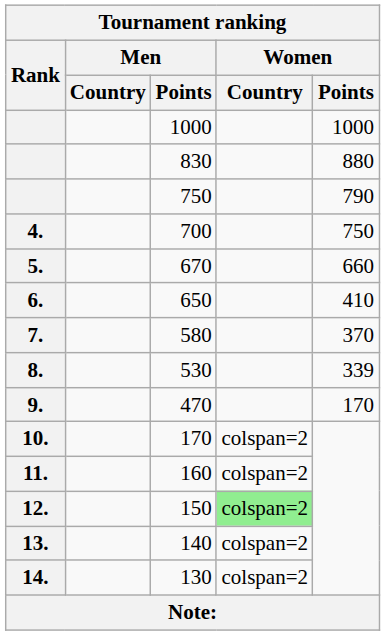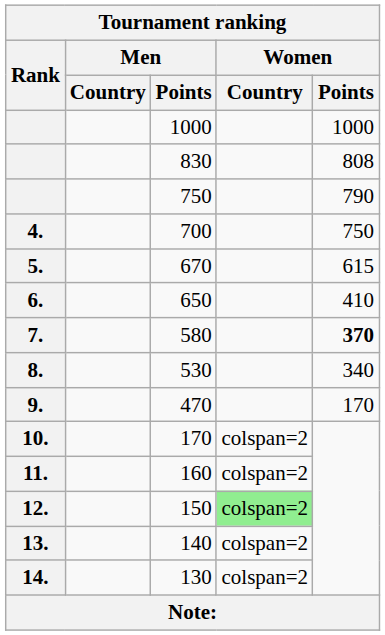(358, 161) 880 -> (358, 161) 808
(358, 265) 660 -> (358, 265) 615
(358, 334) normal -> (358, 334) bold
(358, 369) 339 -> (358, 369) 340
